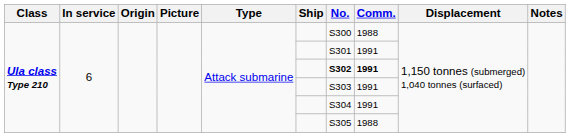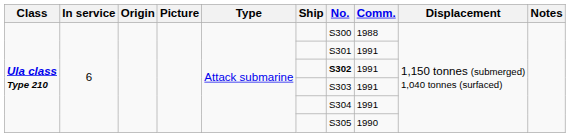(367, 68) bold -> (367, 69) normal
(367, 123) 1988 -> (367, 123) 1990
